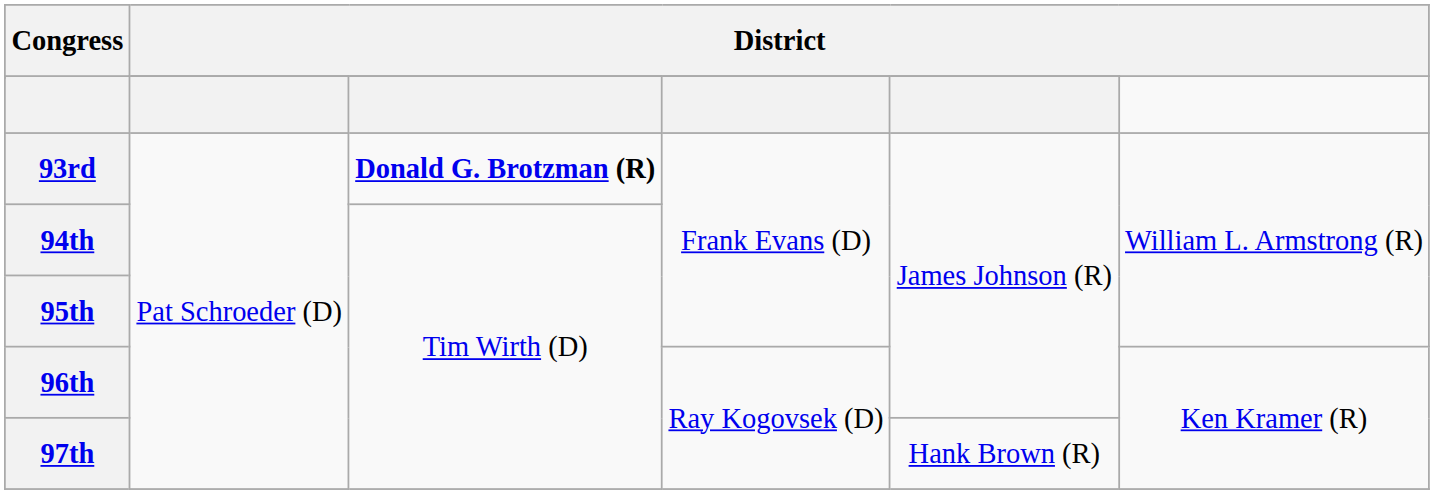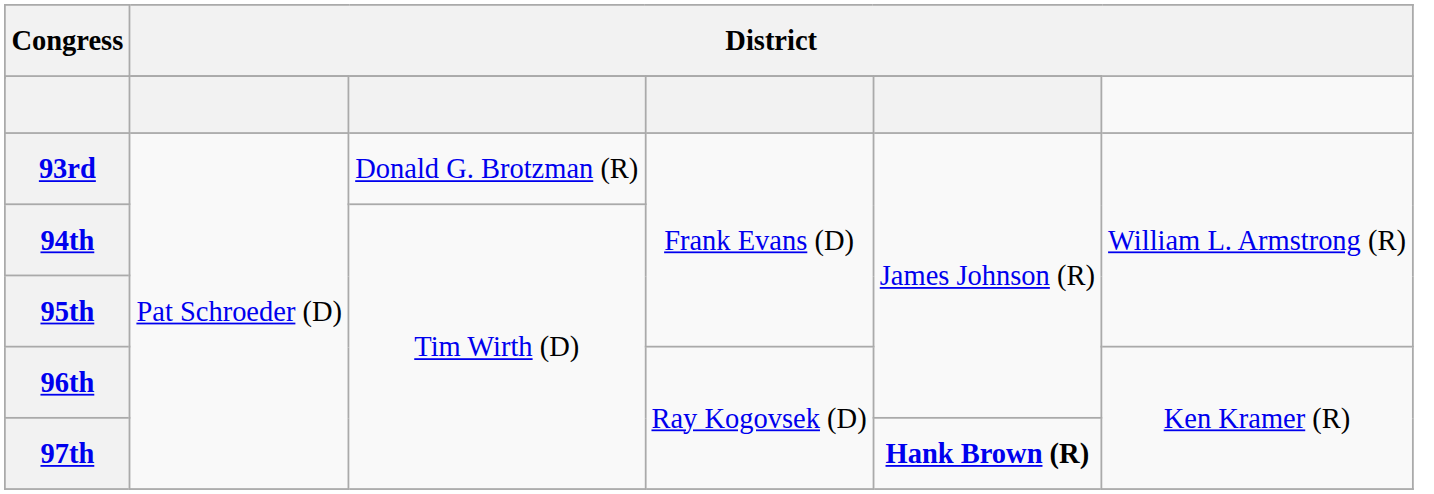(505, 168) bold -> (497, 168) normal
(1004, 453) normal -> (987, 453) bold
